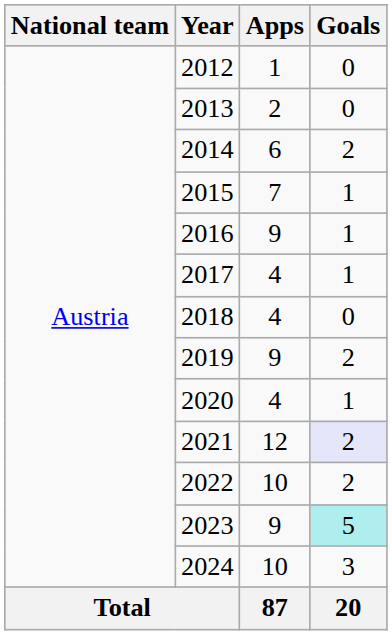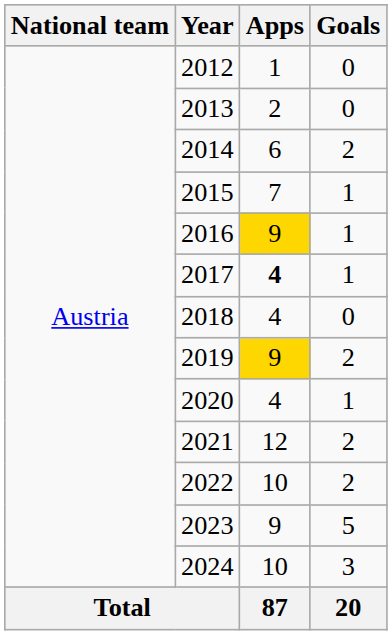(275, 233) no background -> (275, 233) gold background
(275, 274) normal -> (275, 274) bold
(275, 358) no background -> (275, 358) gold background
(348, 441) lavender background -> (348, 441) no background
(348, 524) paleturquoise background -> (348, 524) no background
